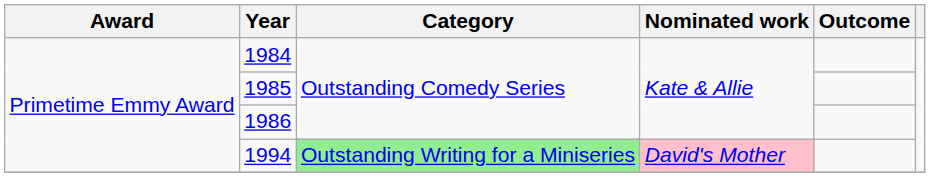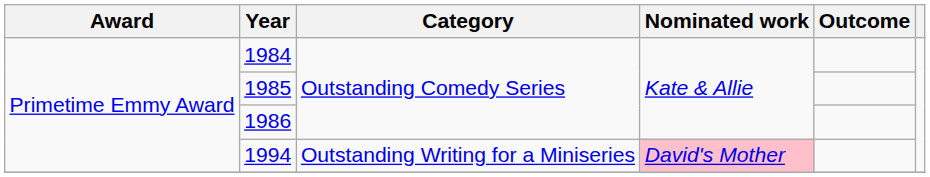(468, 155) lightgreen background -> (468, 155) no background
